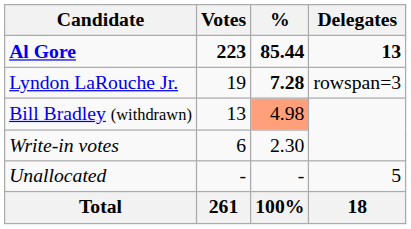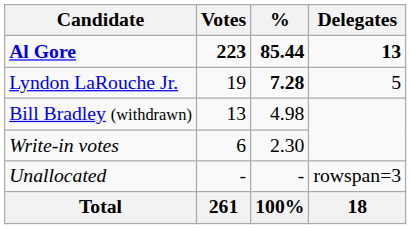(357, 82) rowspan=3 -> (396, 82) 5
(287, 113) lightsalmon background -> (287, 113) no background
(396, 176) 5 -> (357, 176) rowspan=3
